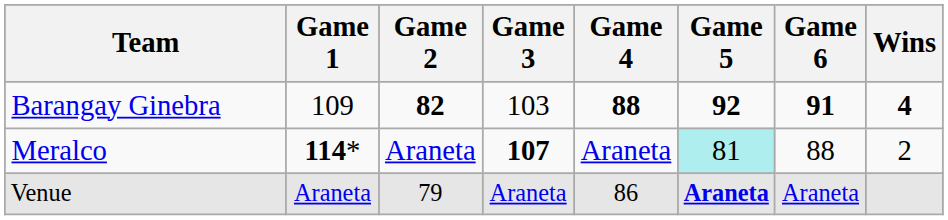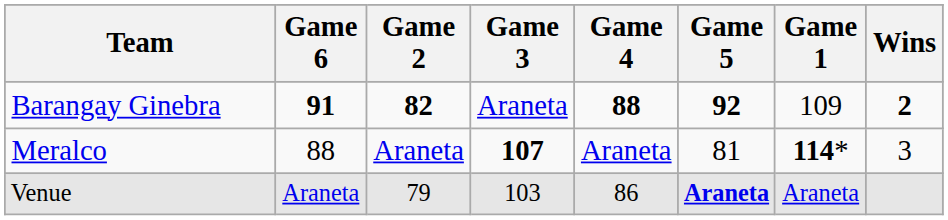columns swapped: (332, 43) <-> (820, 43)
(528, 104) 103 -> (522, 104) Araneta
(905, 104) 4 -> (905, 104) 2
(726, 150) paleturquoise background -> (727, 150) no background
(905, 150) 2 -> (905, 150) 3
(528, 193) Araneta -> (522, 193) 103
